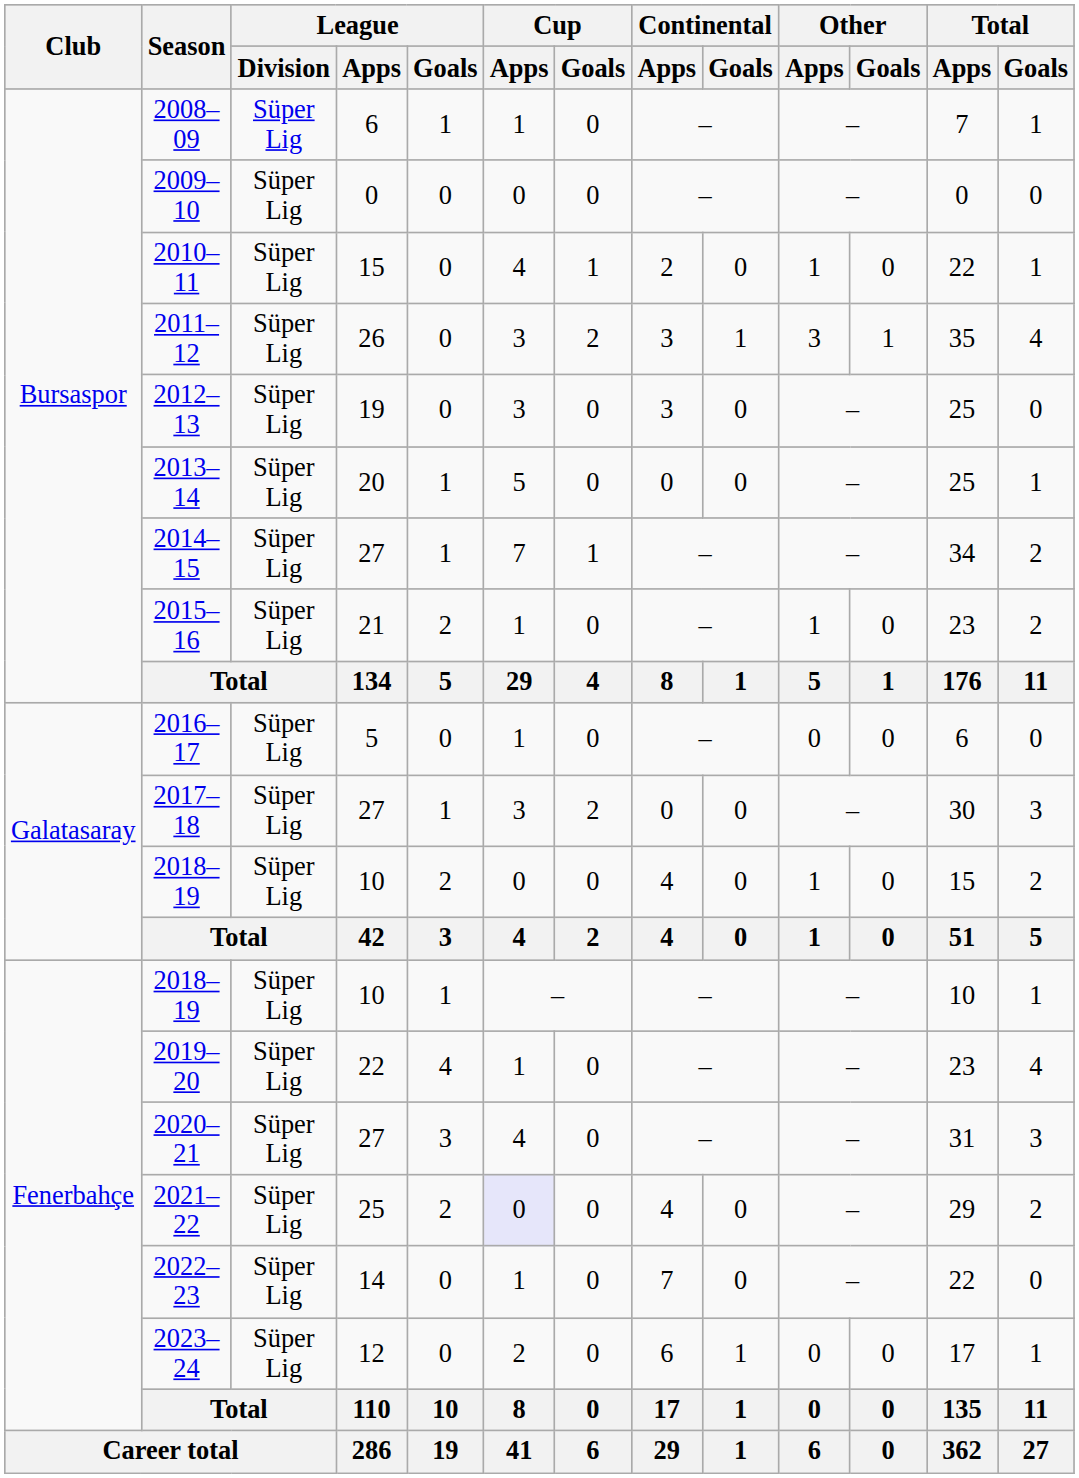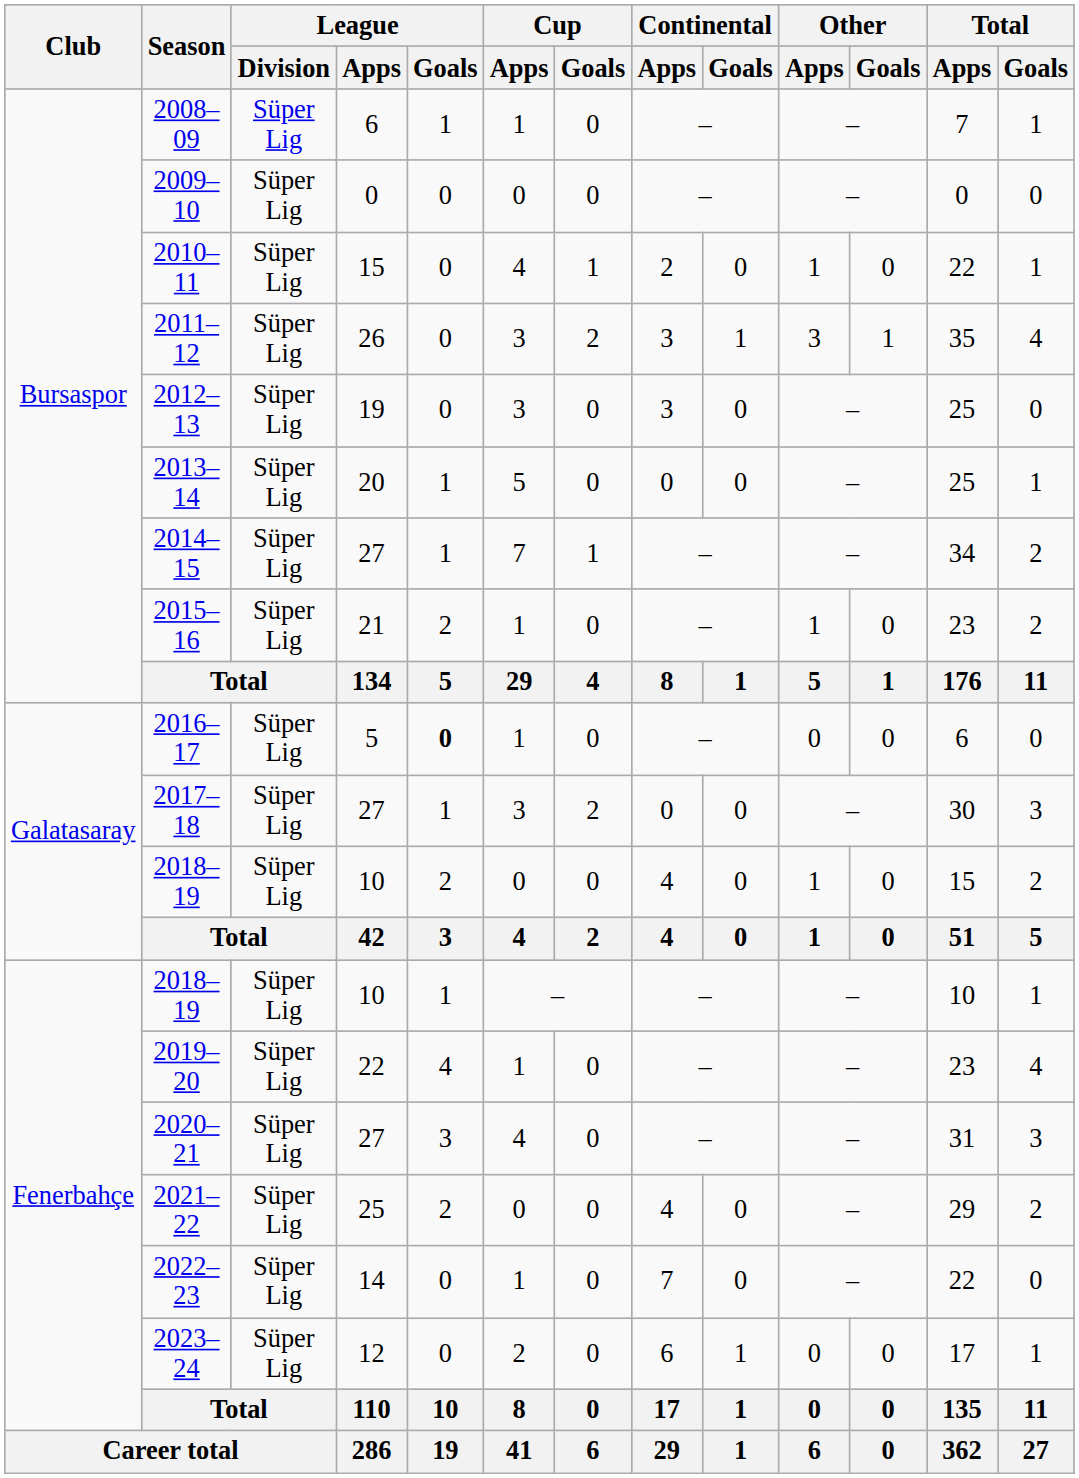(445, 738) normal -> (445, 738) bold
(519, 1209) lavender background -> (519, 1209) no background
